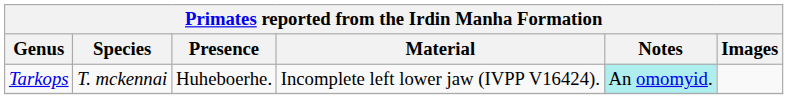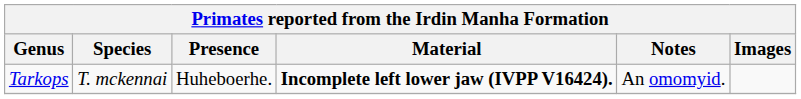(440, 78) normal -> (447, 78) bold
(661, 78) paleturquoise background -> (673, 78) no background
